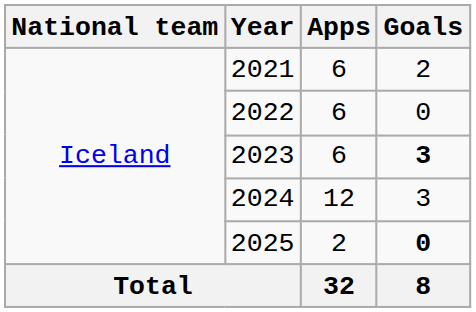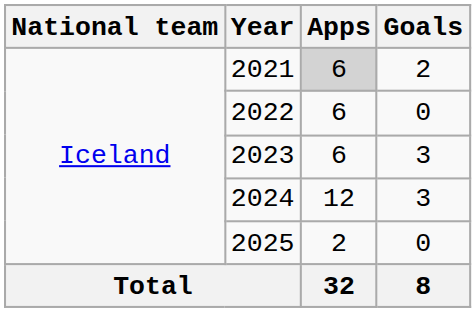(339, 70) no background -> (339, 70) lightgrey background
(423, 156) bold -> (423, 156) normal
(423, 243) bold -> (423, 243) normal
